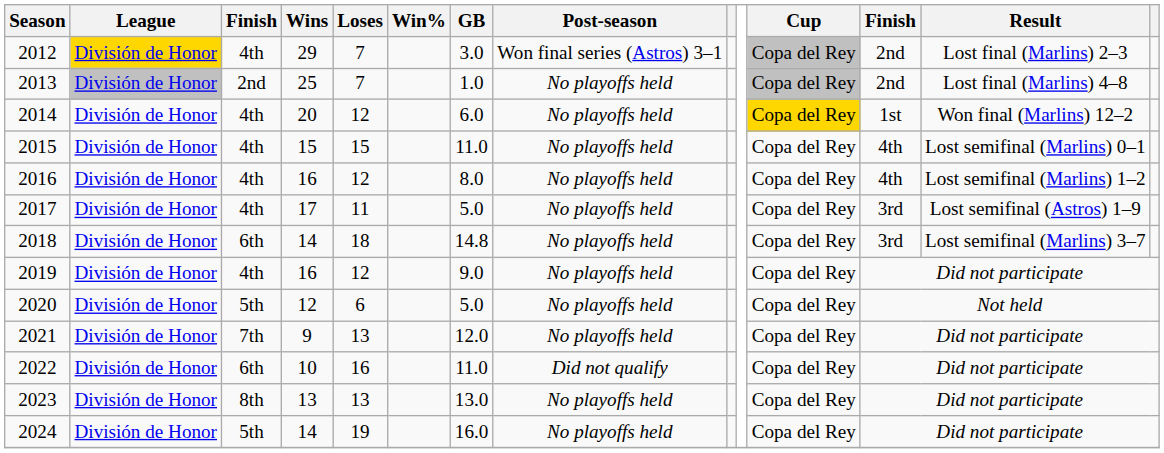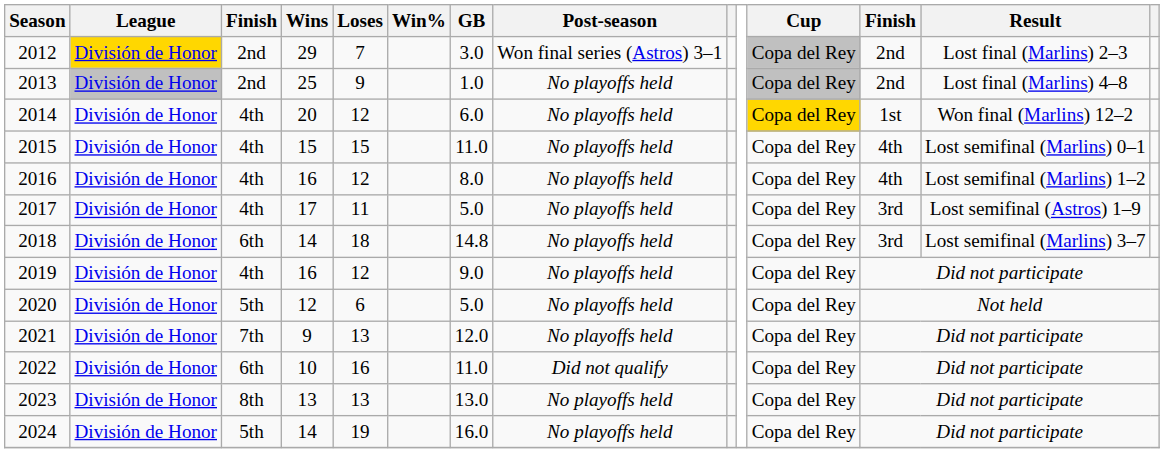(251, 52) 4th -> (252, 52) 2nd
(360, 83) 7 -> (360, 83) 9
